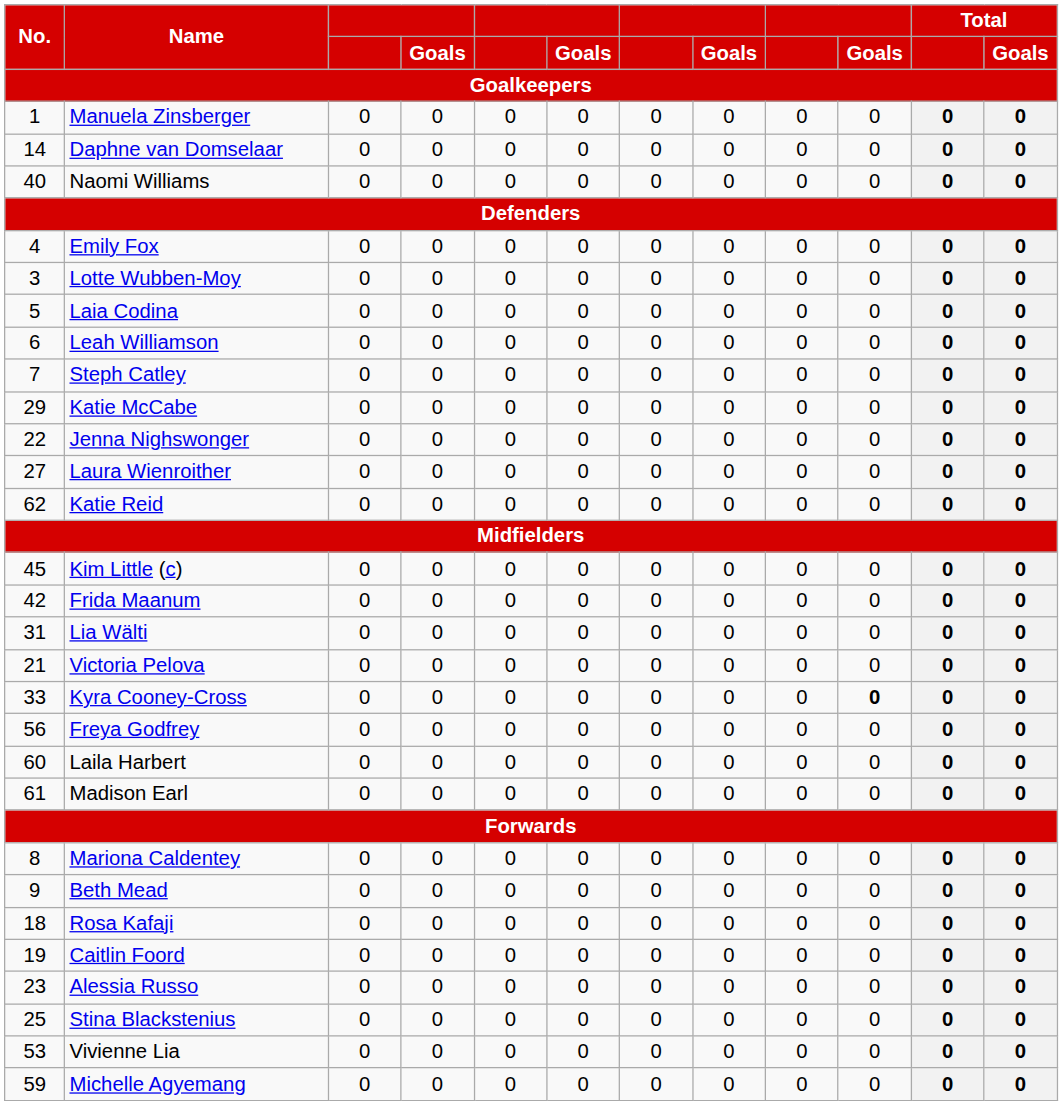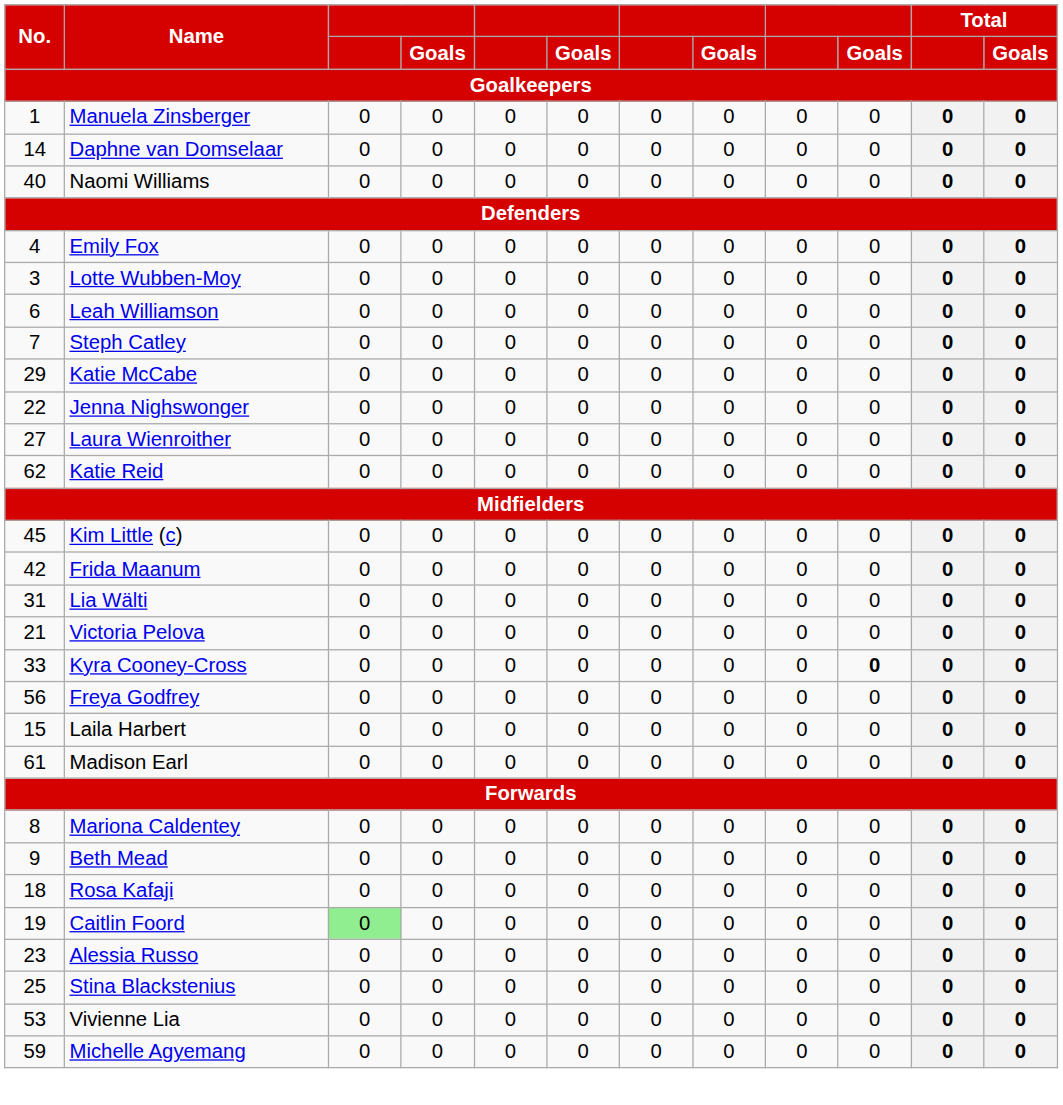- row: (124, 310)
(35, 761) 60 -> (35, 729) 15
(365, 955) no background -> (365, 922) lightgreen background
